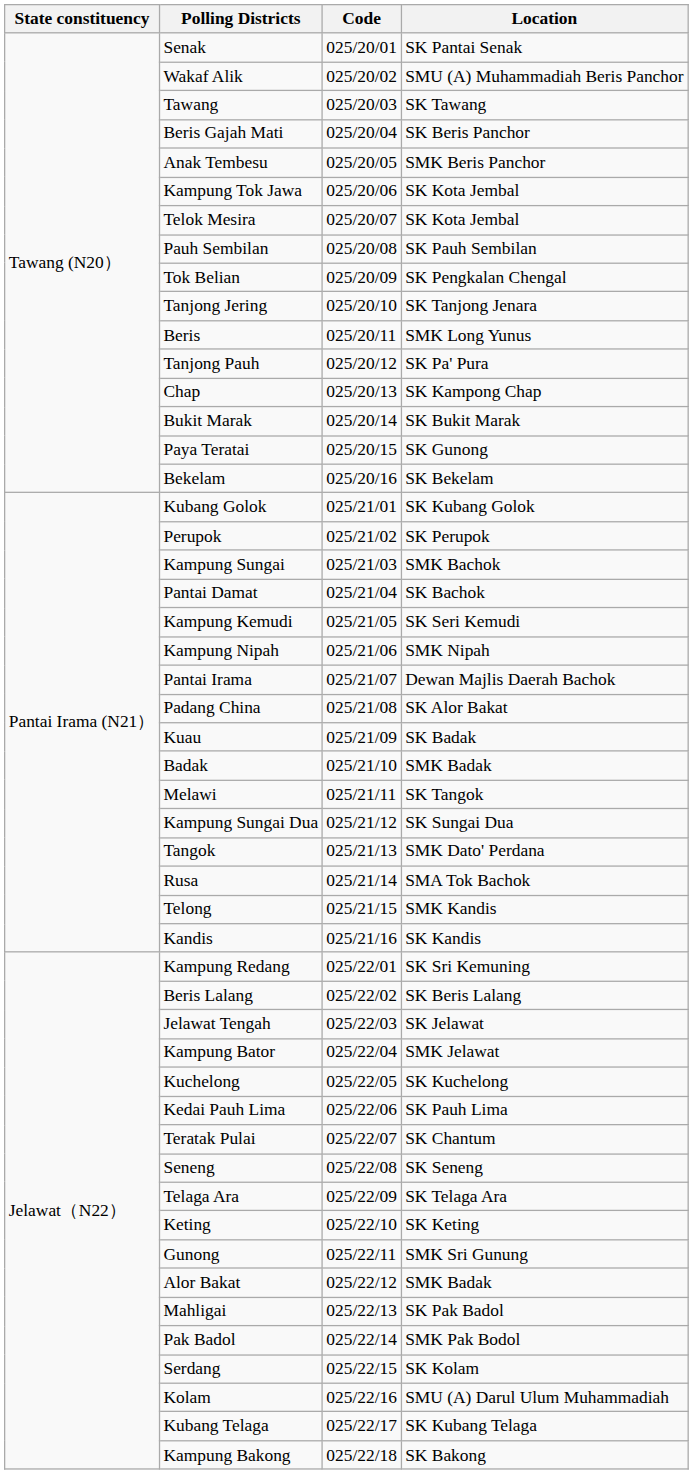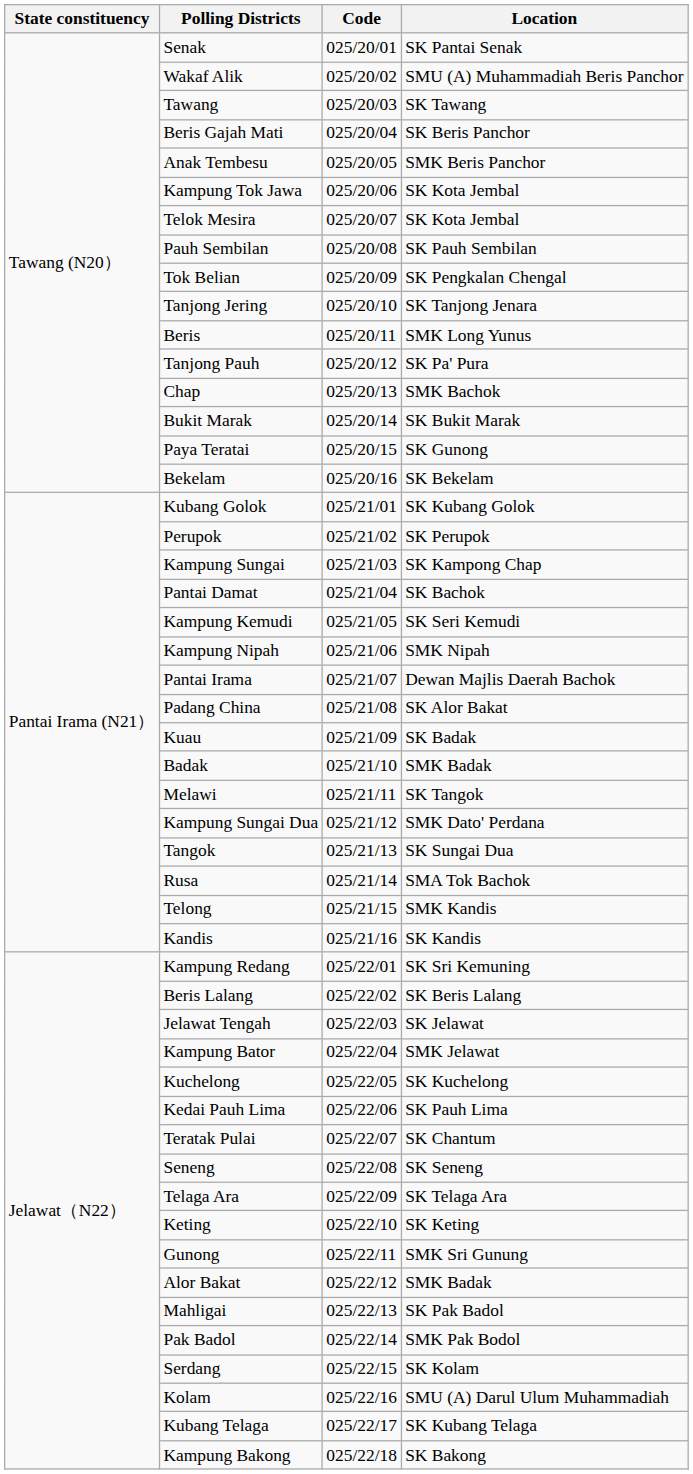(473, 391) SK Kampong Chap -> (453, 391) SMK Bachok
(453, 564) SMK Bachok -> (473, 564) SK Kampong Chap
(459, 822) SK Sungai Dua -> (475, 822) SMK Dato' Perdana
(475, 851) SMK Dato' Perdana -> (459, 851) SK Sungai Dua
